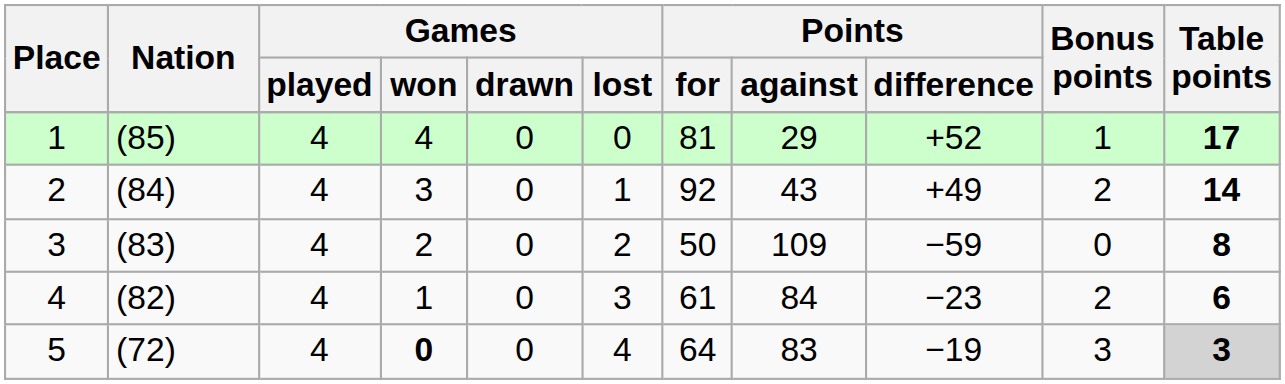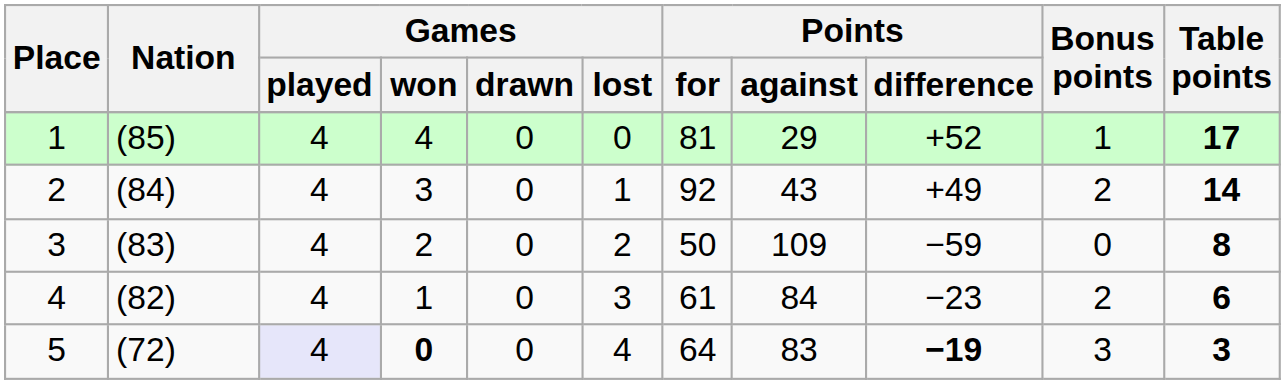(319, 350) no background -> (319, 350) lavender background
(954, 350) normal -> (954, 350) bold
(1222, 350) lightgrey background -> (1222, 350) no background
